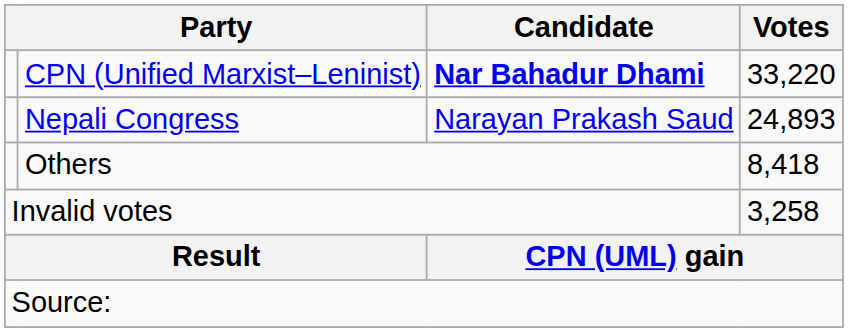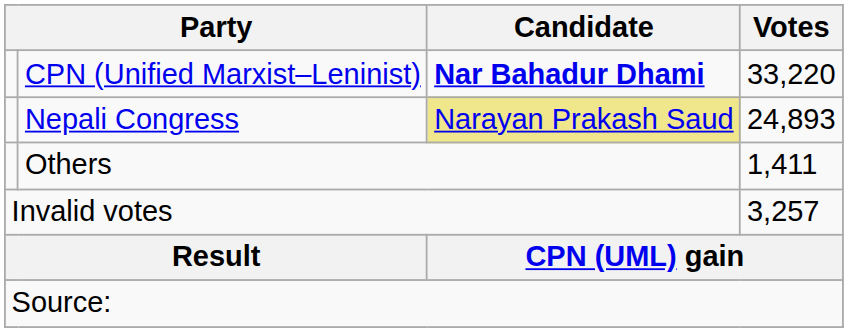(584, 119) no background -> (584, 119) khaki background
(783, 165) 8,418 -> (782, 165) 1,411
(783, 211) 3,258 -> (783, 211) 3,257
